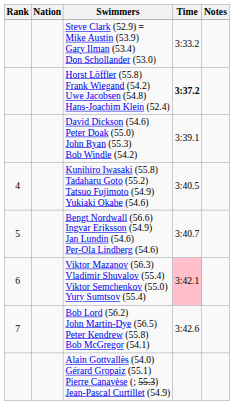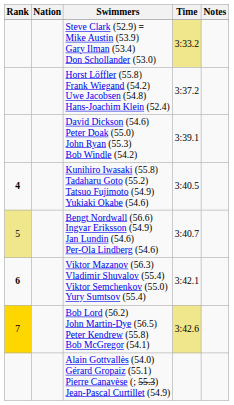(187, 43) no background -> (187, 43) khaki background
(187, 91) bold -> (187, 91) normal
(18, 186) normal -> (18, 186) bold
(18, 234) no background -> (18, 234) khaki background
(18, 281) normal -> (18, 281) bold
(187, 281) pink background -> (187, 281) no background
(18, 329) no background -> (18, 329) gold background
(187, 329) no background -> (187, 329) khaki background
